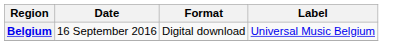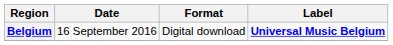(313, 31) normal -> (318, 31) bold
